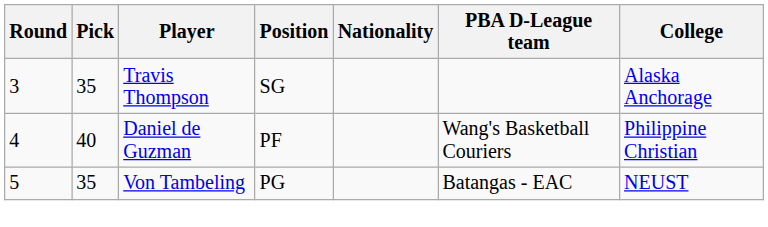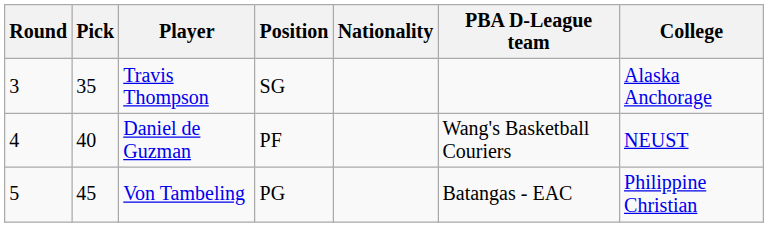(665, 140) Philippine Christian -> (656, 140) NEUST
(86, 183) 35 -> (86, 194) 45
(656, 183) NEUST -> (665, 194) Philippine Christian
